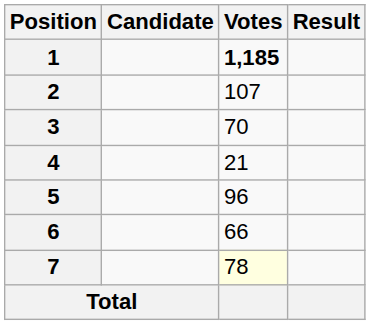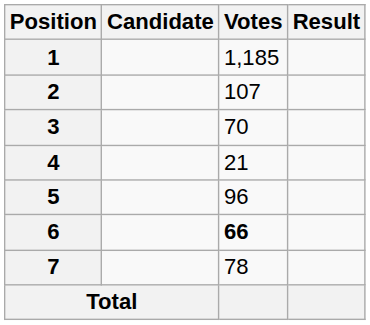(252, 57) bold -> (252, 57) normal
(236, 232) normal -> (236, 232) bold
(236, 267) lightyellow background -> (236, 267) no background
